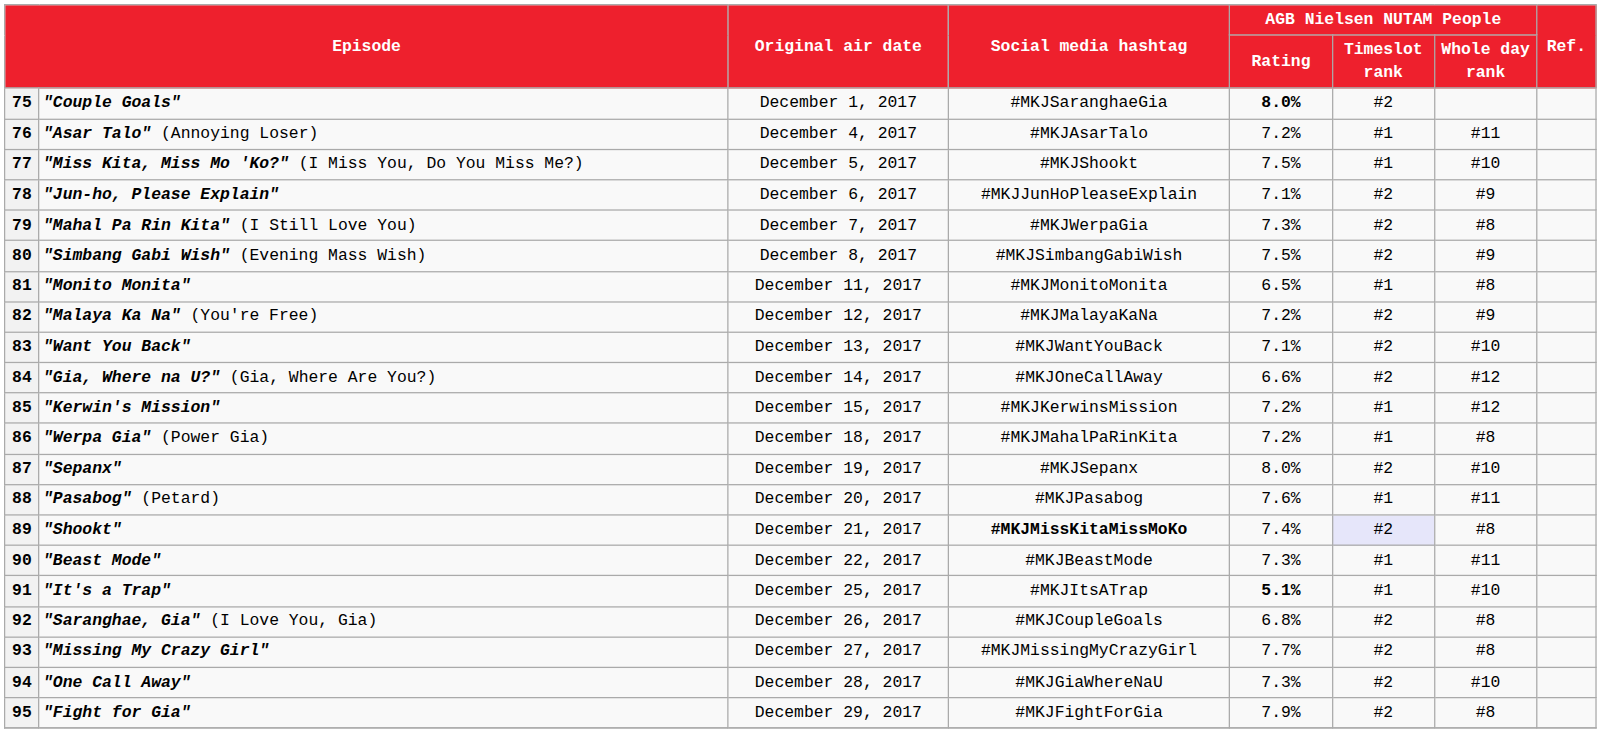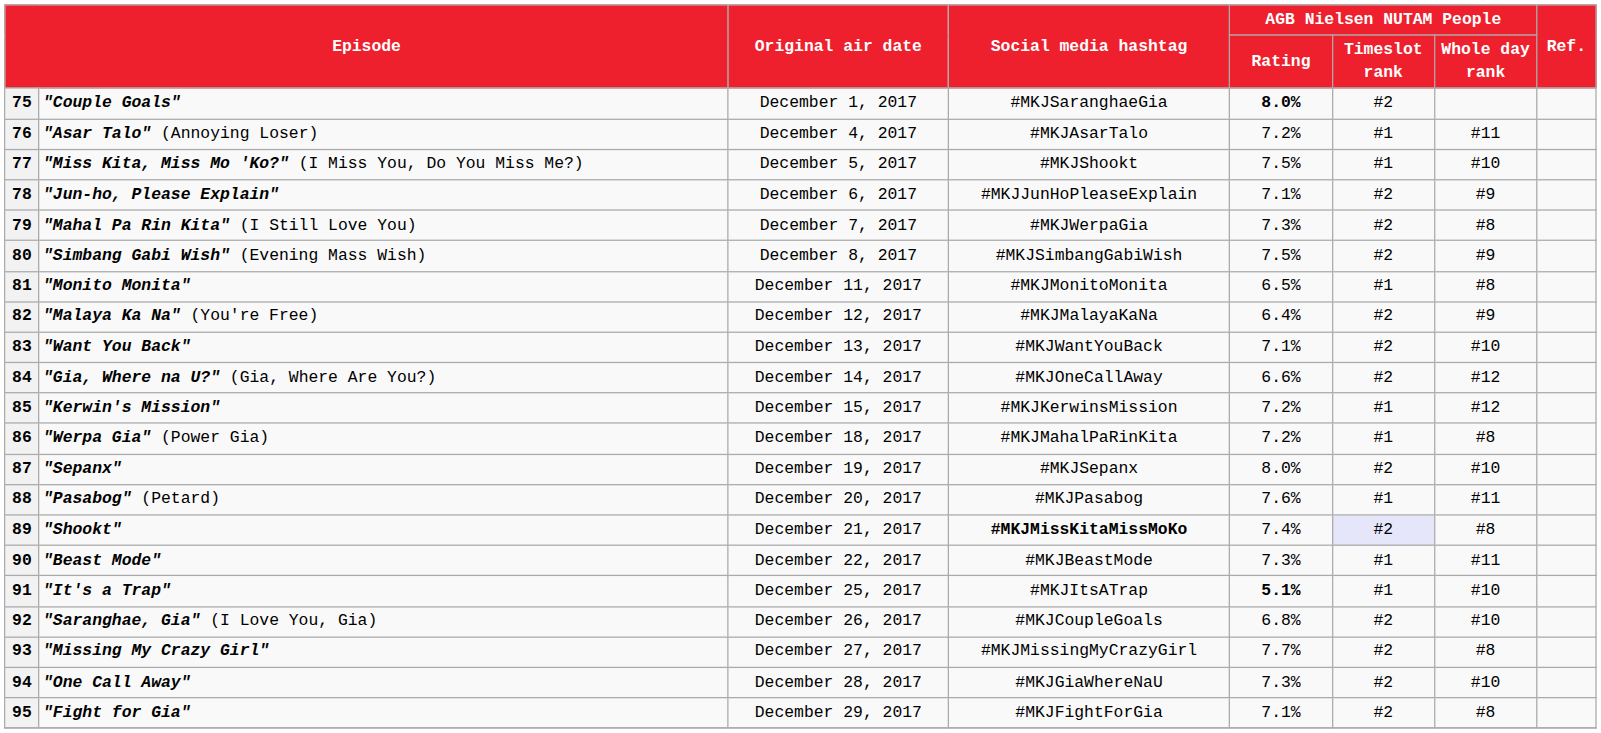(1281, 316) 7.2% -> (1281, 316) 6.4%
(1486, 621) #8 -> (1486, 621) #10
(1281, 712) 7.9% -> (1281, 712) 7.1%
